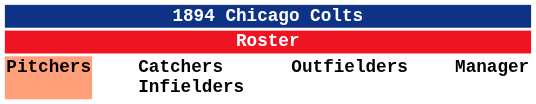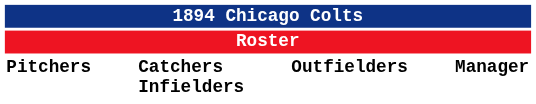(49, 68) lightsalmon background -> (49, 68) no background
